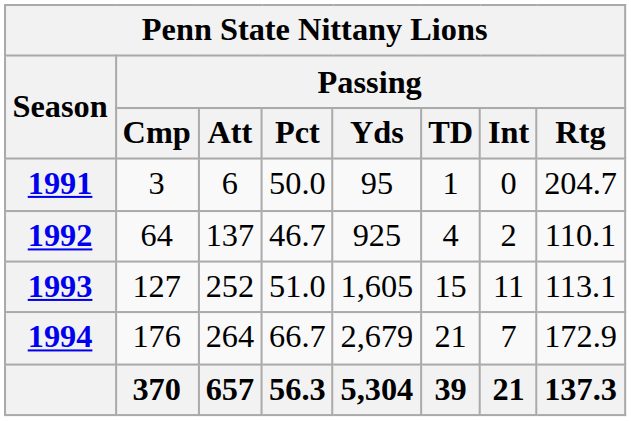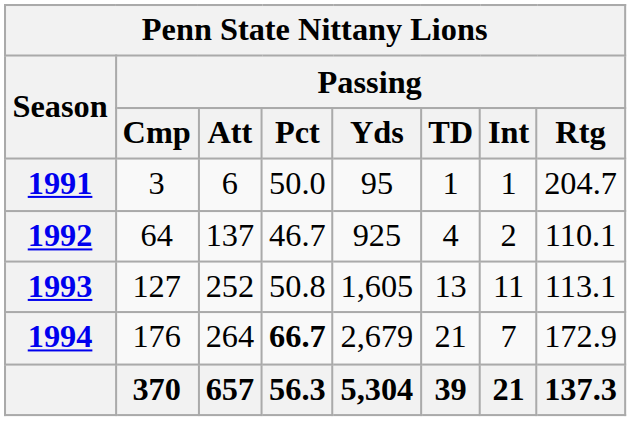(509, 183) 0 -> (509, 183) 1
(297, 286) 51.0 -> (297, 286) 50.8
(451, 286) 15 -> (451, 286) 13
(297, 337) normal -> (297, 337) bold
